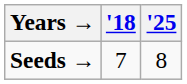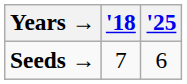(161, 60) 8 -> (161, 60) 6
